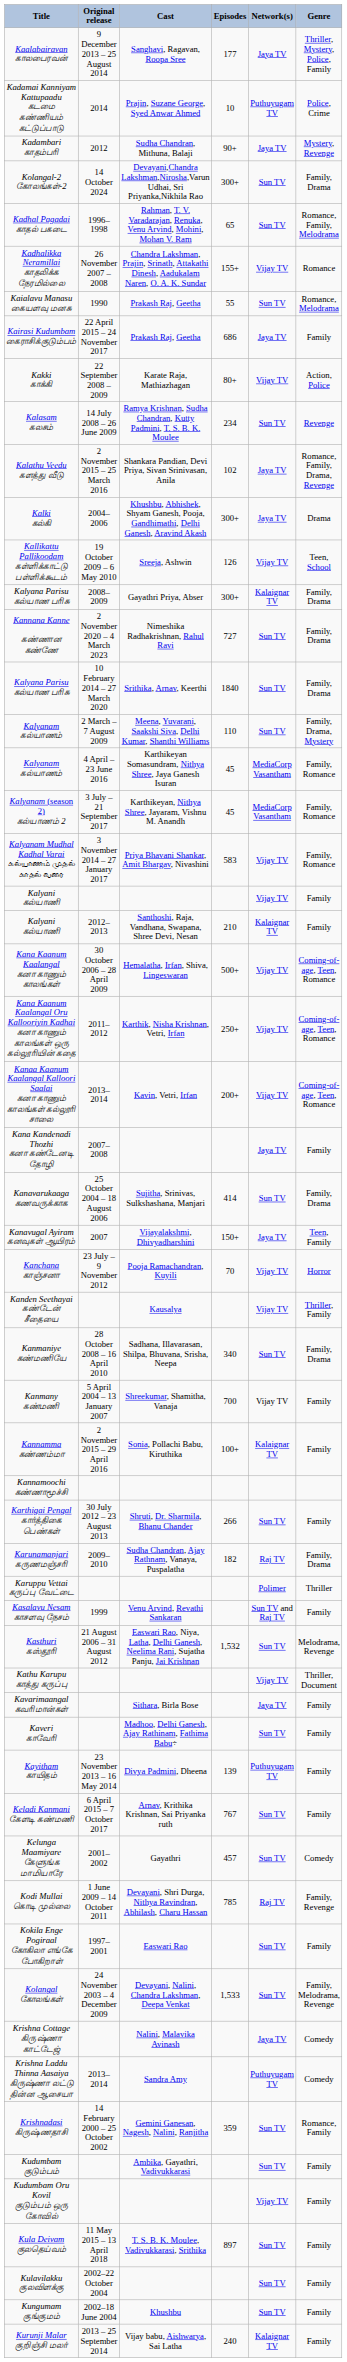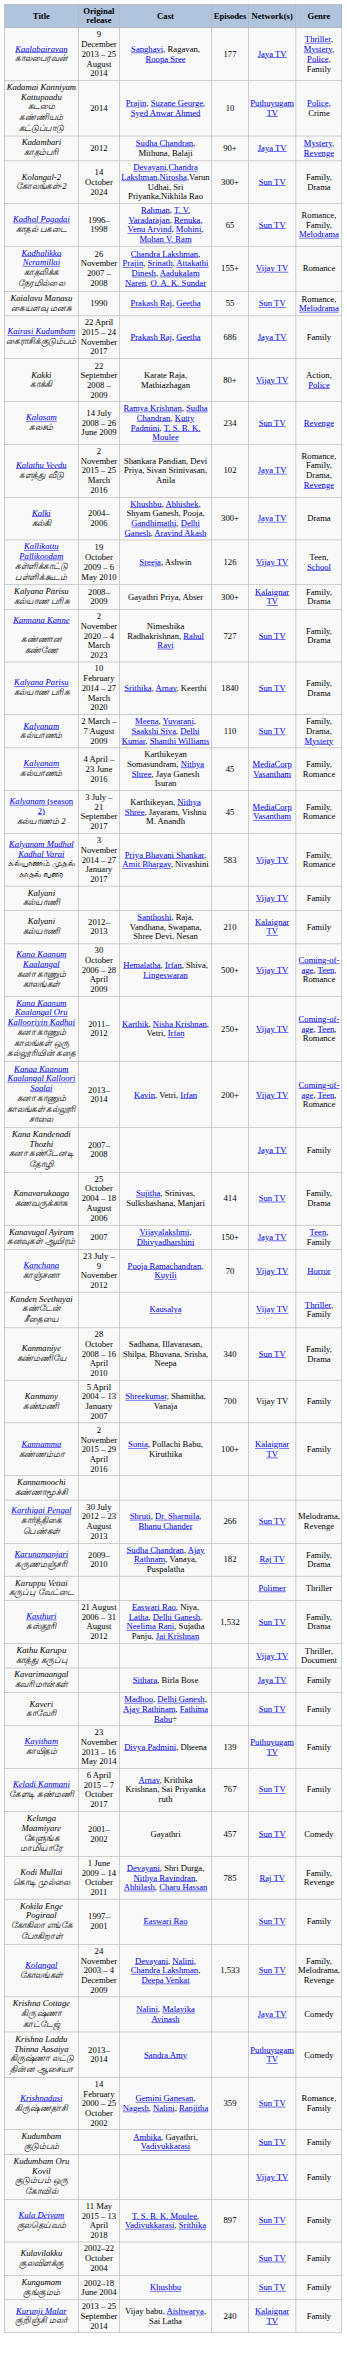(319, 1521) Family -> (319, 1521) Melodrama, Revenge
- row: (41, 1612)
(319, 1646) Melodrama, Revenge -> (319, 1622) Family, Drama
